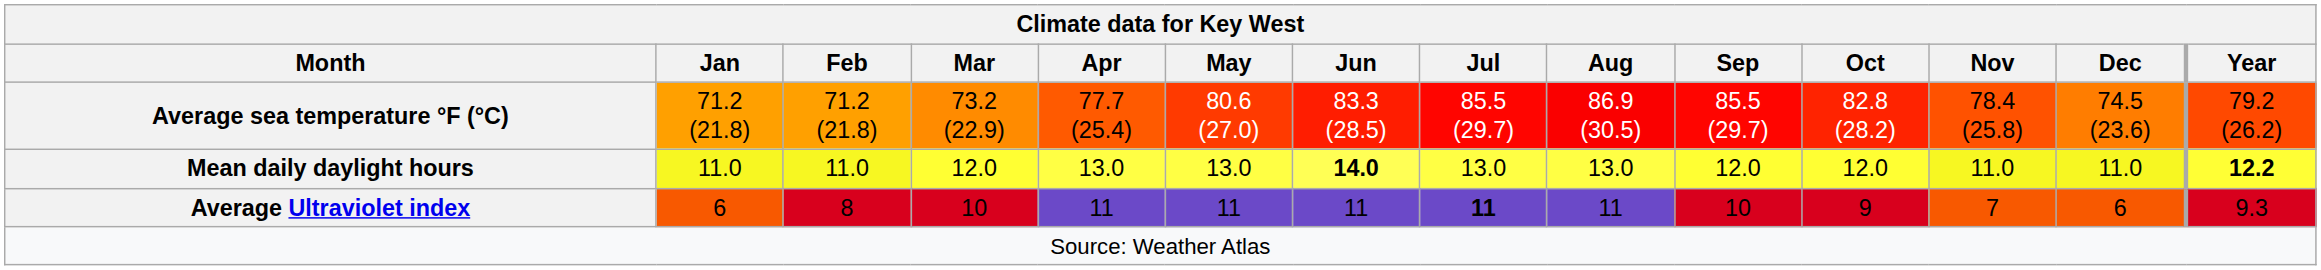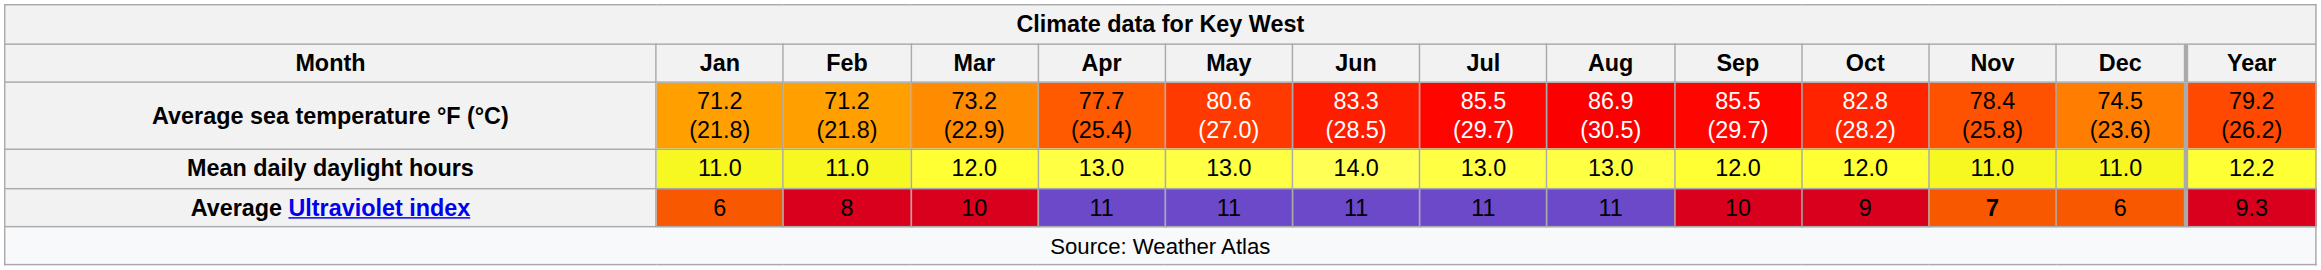(1356, 168) bold -> (1356, 168) normal
(2252, 168) bold -> (2252, 168) normal
(1483, 207) bold -> (1483, 207) normal
(1992, 207) normal -> (1992, 207) bold
